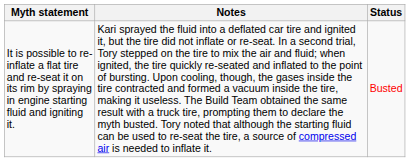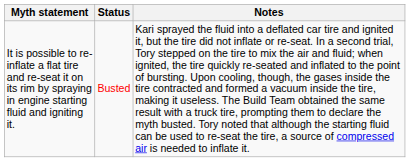columns swapped: (386, 12) <-> (231, 12)
